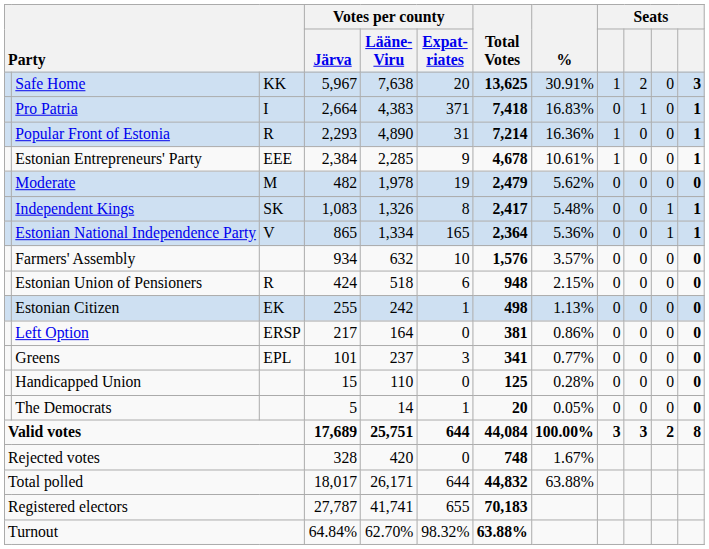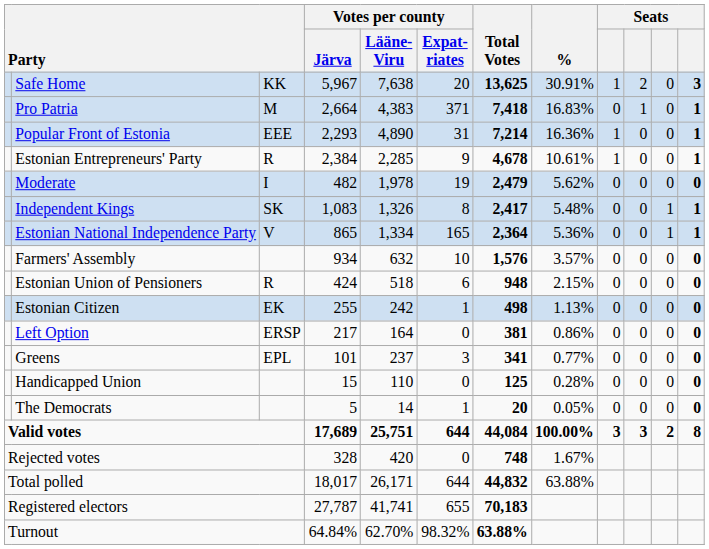(266, 109) I -> (270, 109) M
(269, 134) R -> (278, 134) EEE
(278, 158) EEE -> (269, 158) R
(270, 183) M -> (266, 183) I
